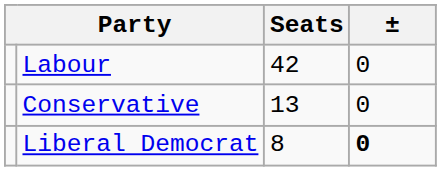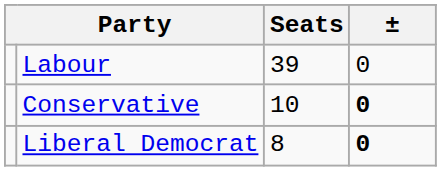(285, 65) 42 -> (285, 65) 39
(285, 105) 13 -> (285, 105) 10
(363, 105) normal -> (363, 105) bold
